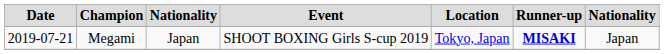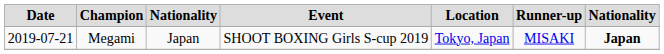(549, 37) bold -> (549, 37) normal
(622, 37) normal -> (622, 37) bold
